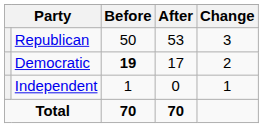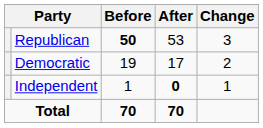(128, 39) normal -> (128, 39) bold
(128, 63) bold -> (128, 63) normal
(176, 87) normal -> (176, 87) bold
